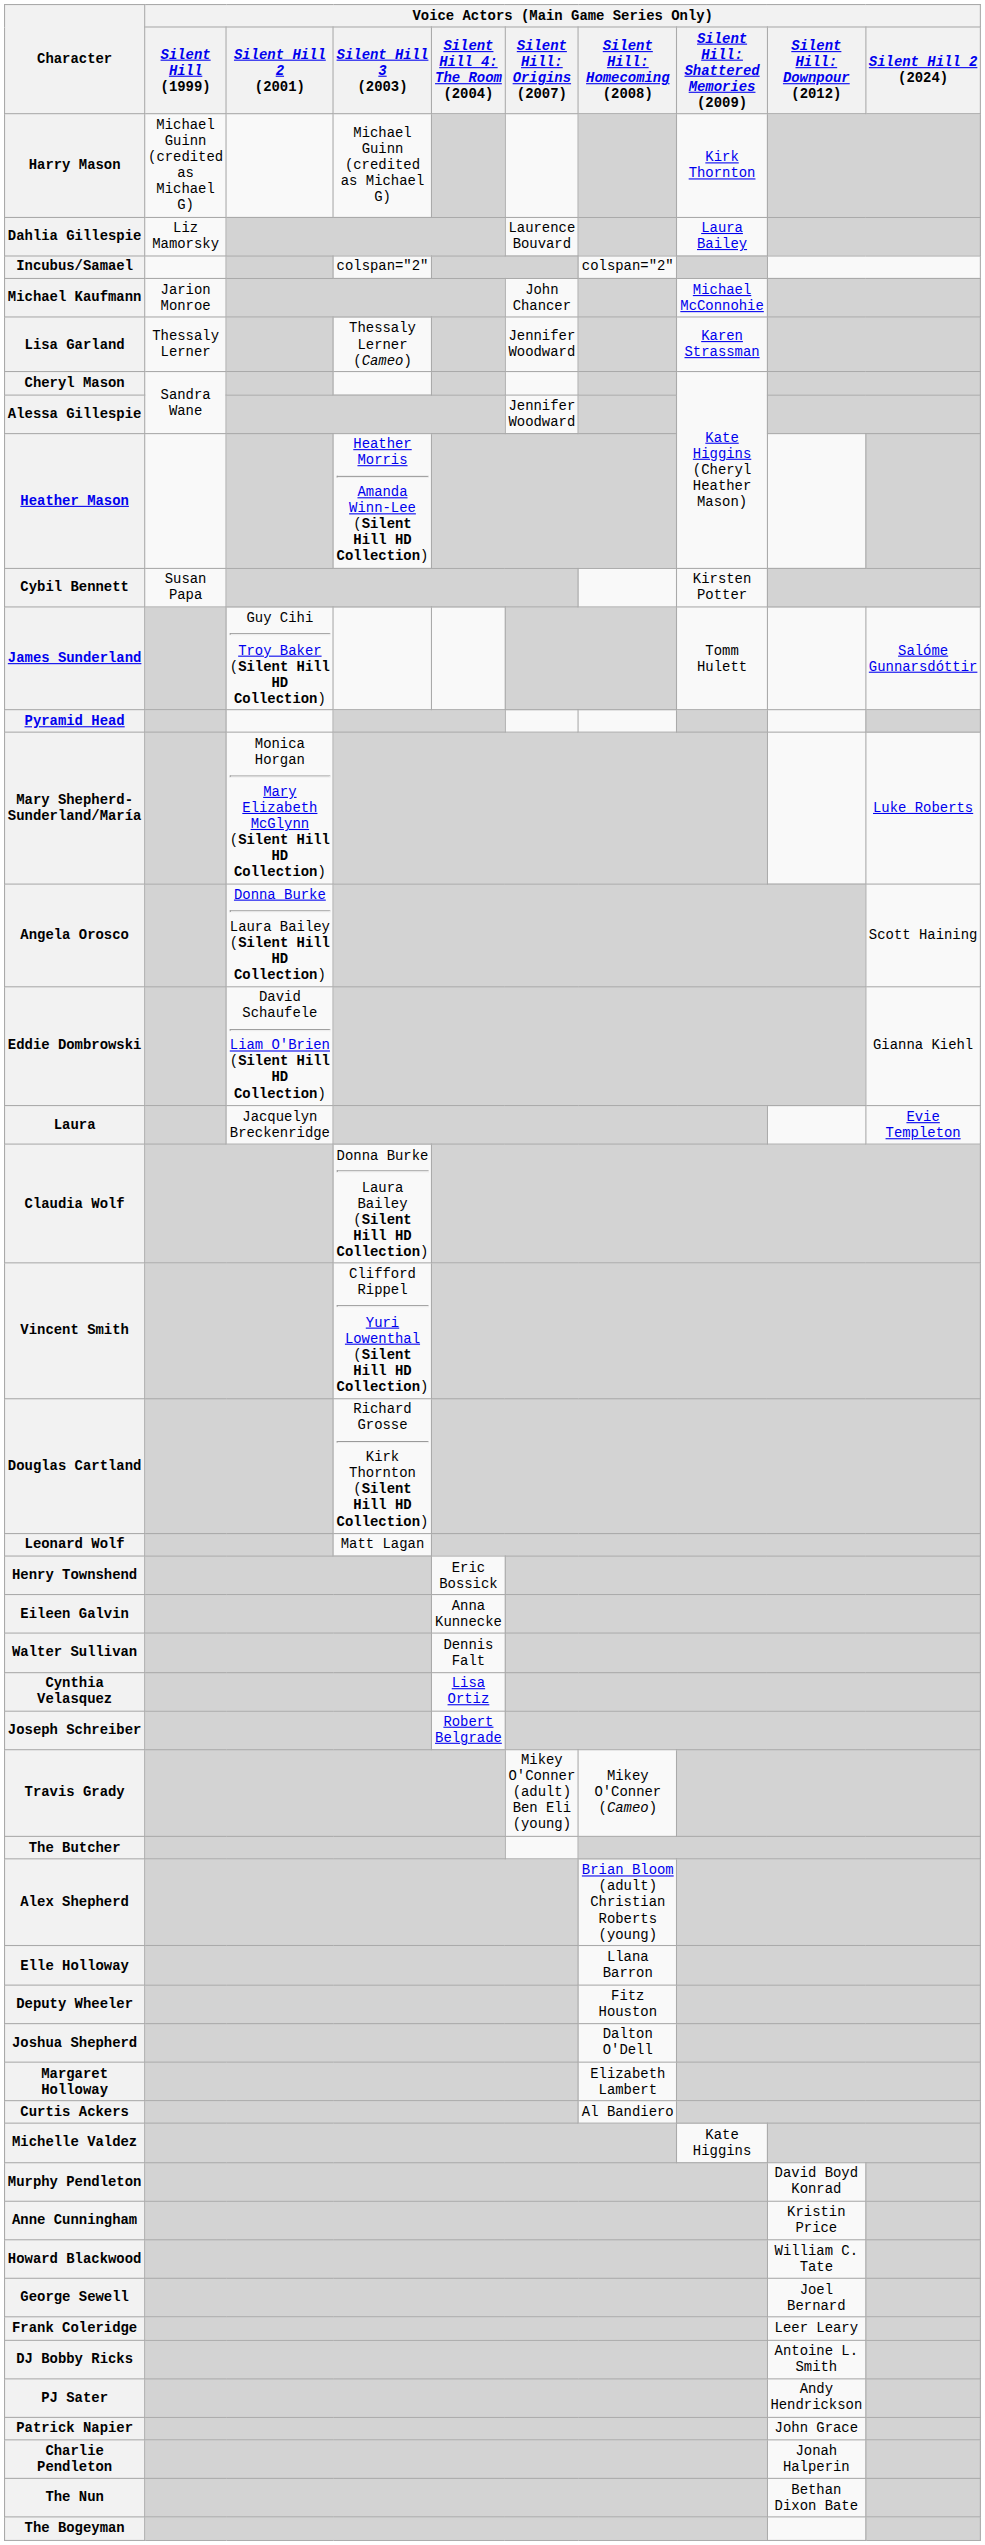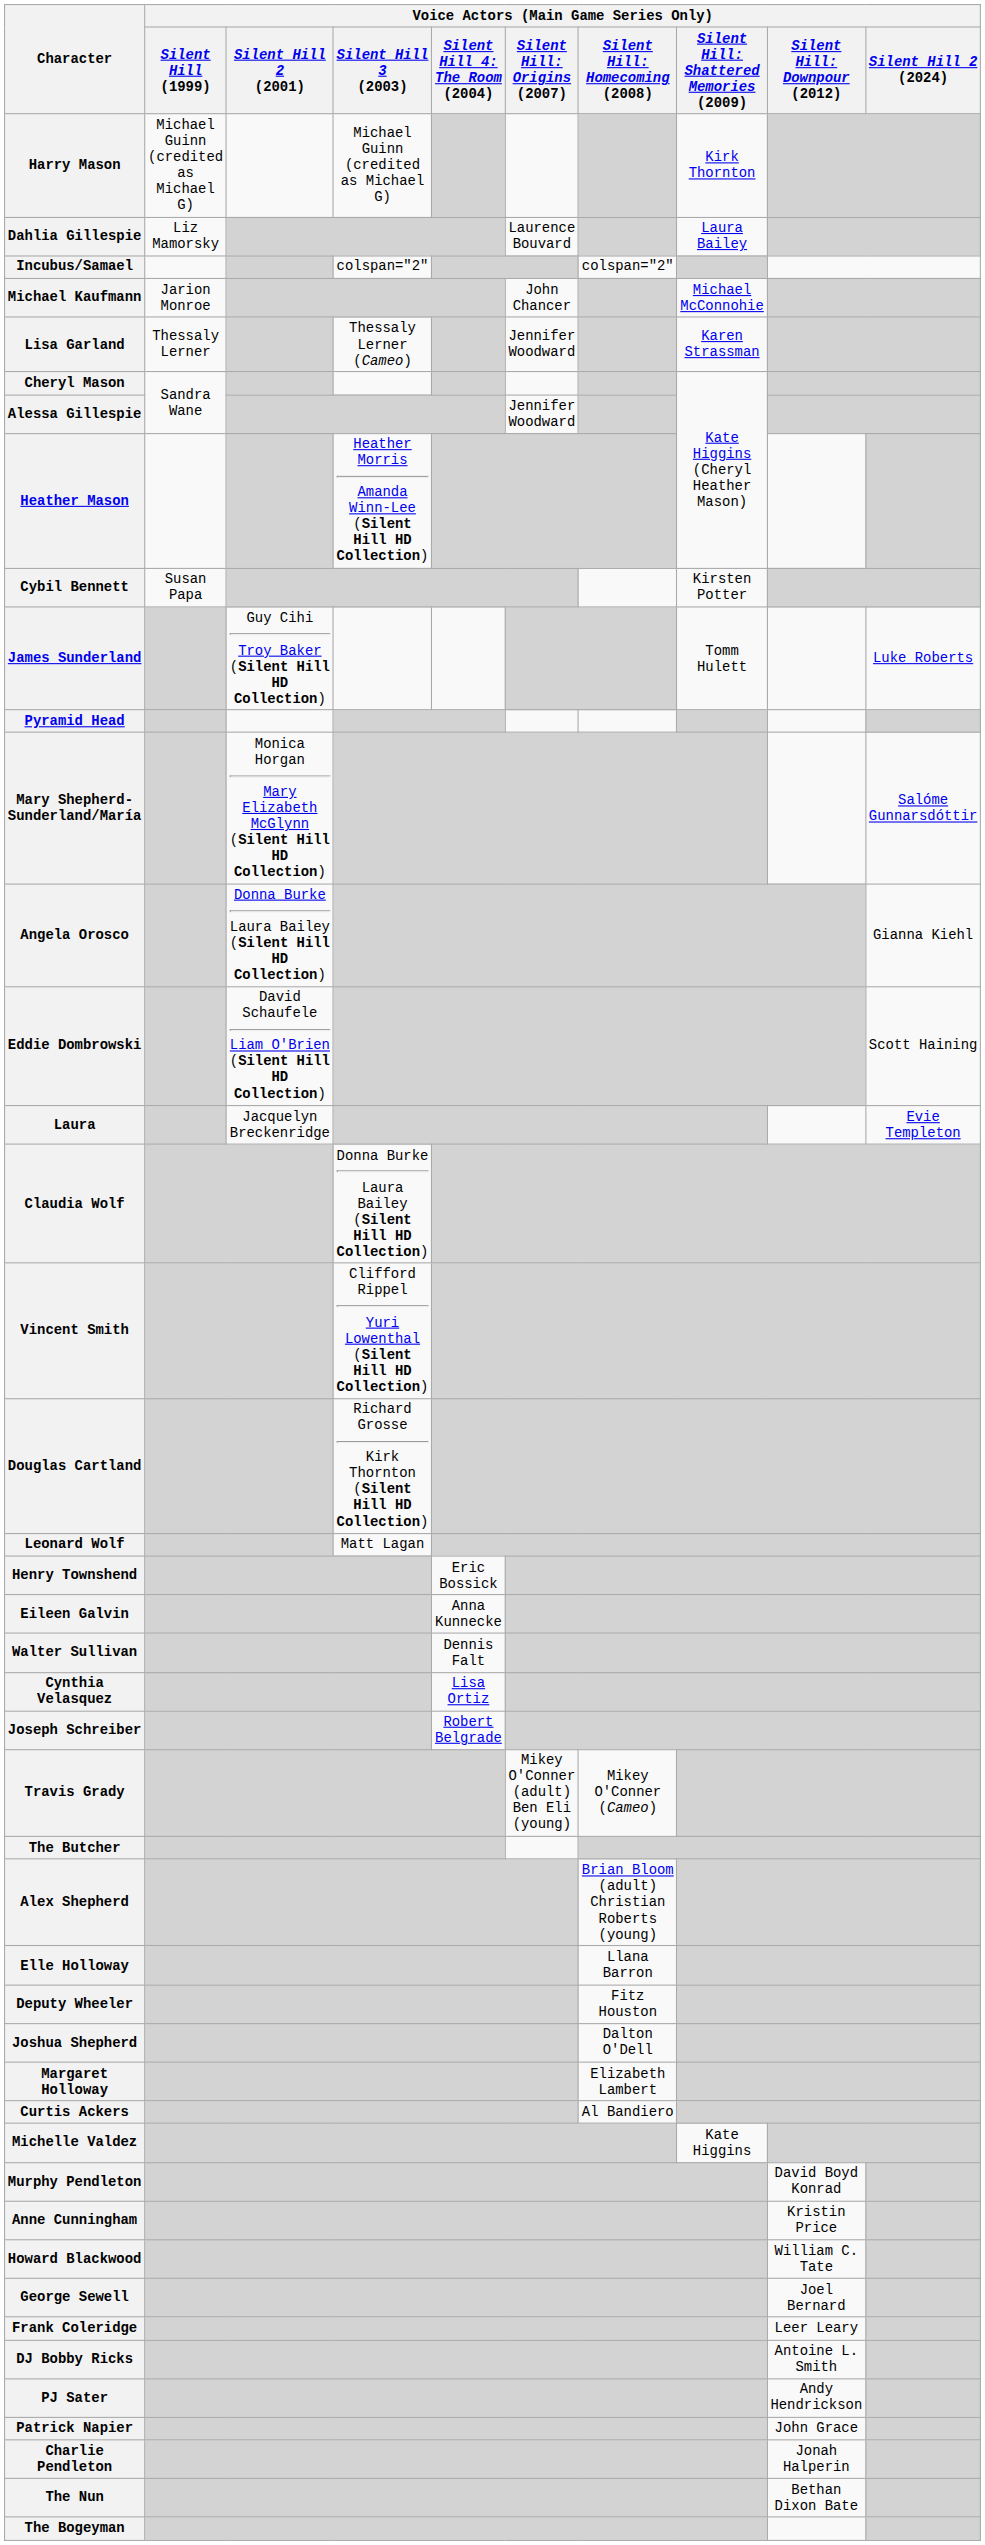(923, 658) Salóme Gunnarsdóttir -> (923, 658) Luke Roberts
(923, 808) Luke Roberts -> (923, 808) Salóme Gunnarsdóttir
(923, 935) Scott Haining -> (923, 935) Gianna Kiehl
(923, 1046) Gianna Kiehl -> (923, 1046) Scott Haining
